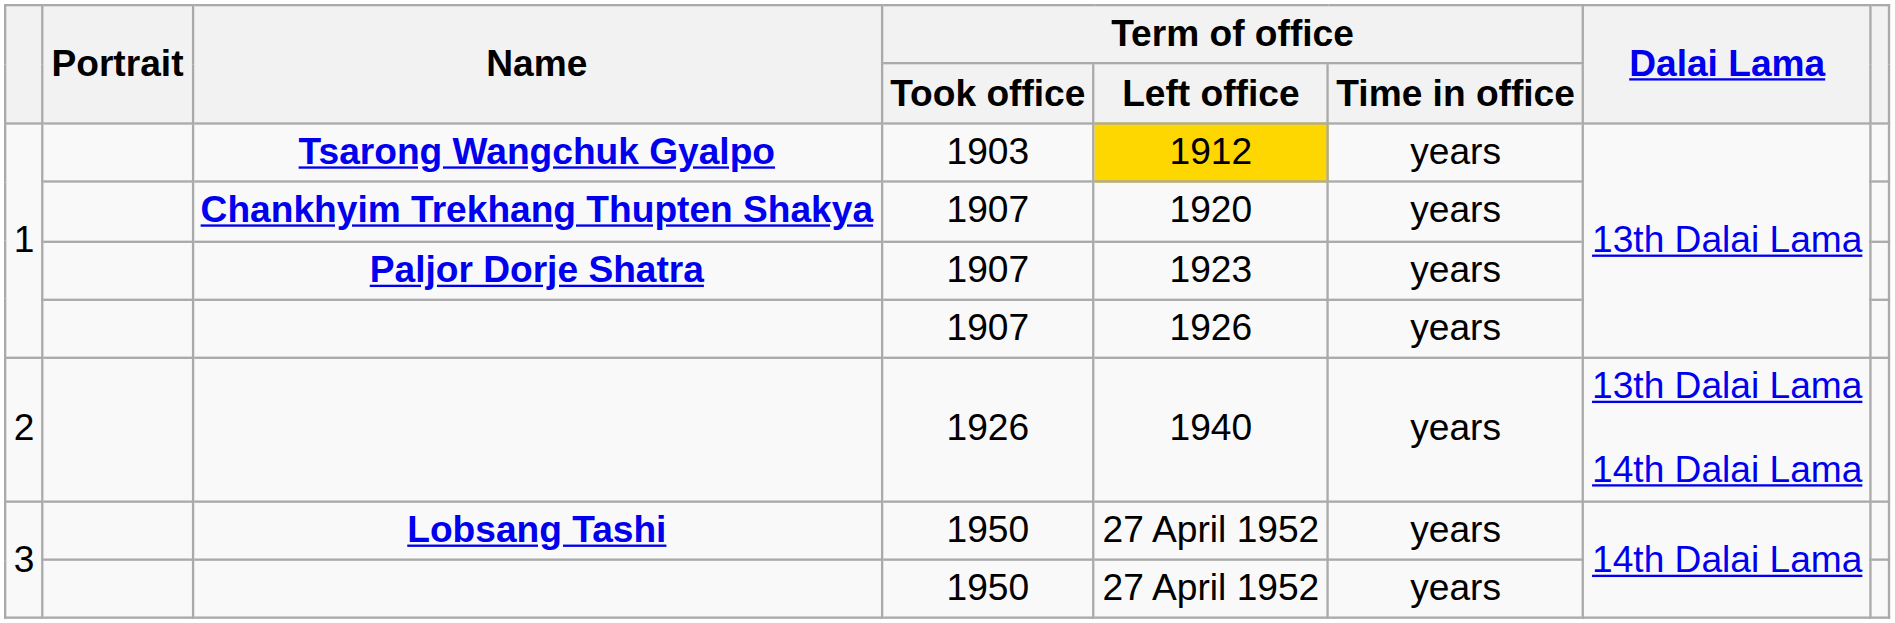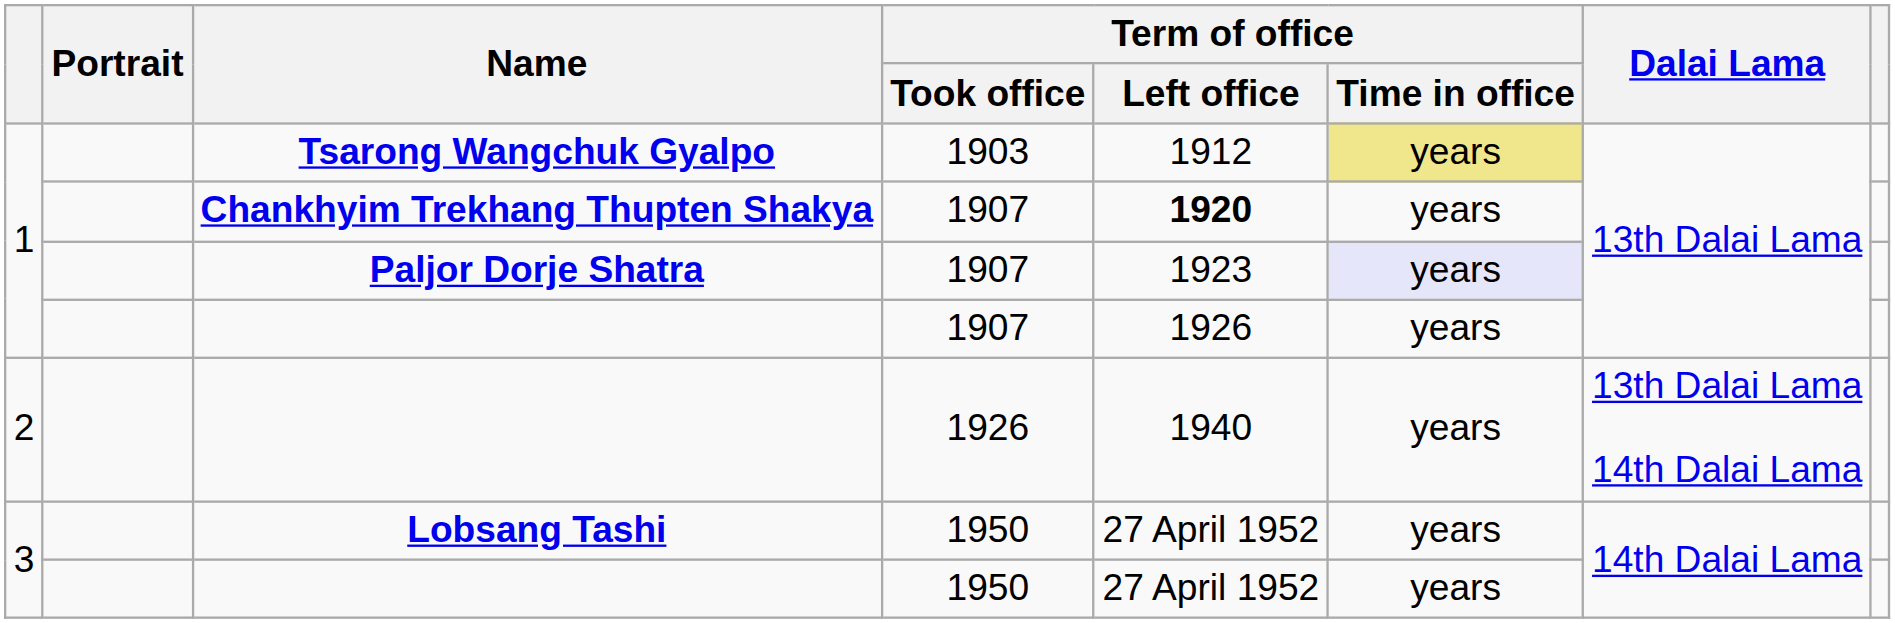(1211, 151) gold background -> (1211, 151) no background
(1456, 151) no background -> (1456, 151) khaki background
(1211, 210) normal -> (1211, 210) bold
(1456, 269) no background -> (1456, 269) lavender background
